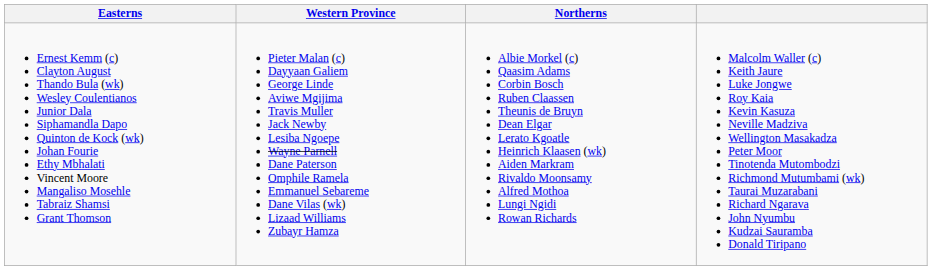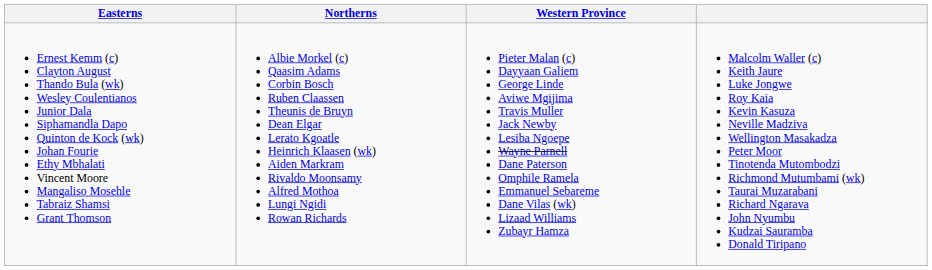columns swapped: (581, 13) <-> (351, 13)
